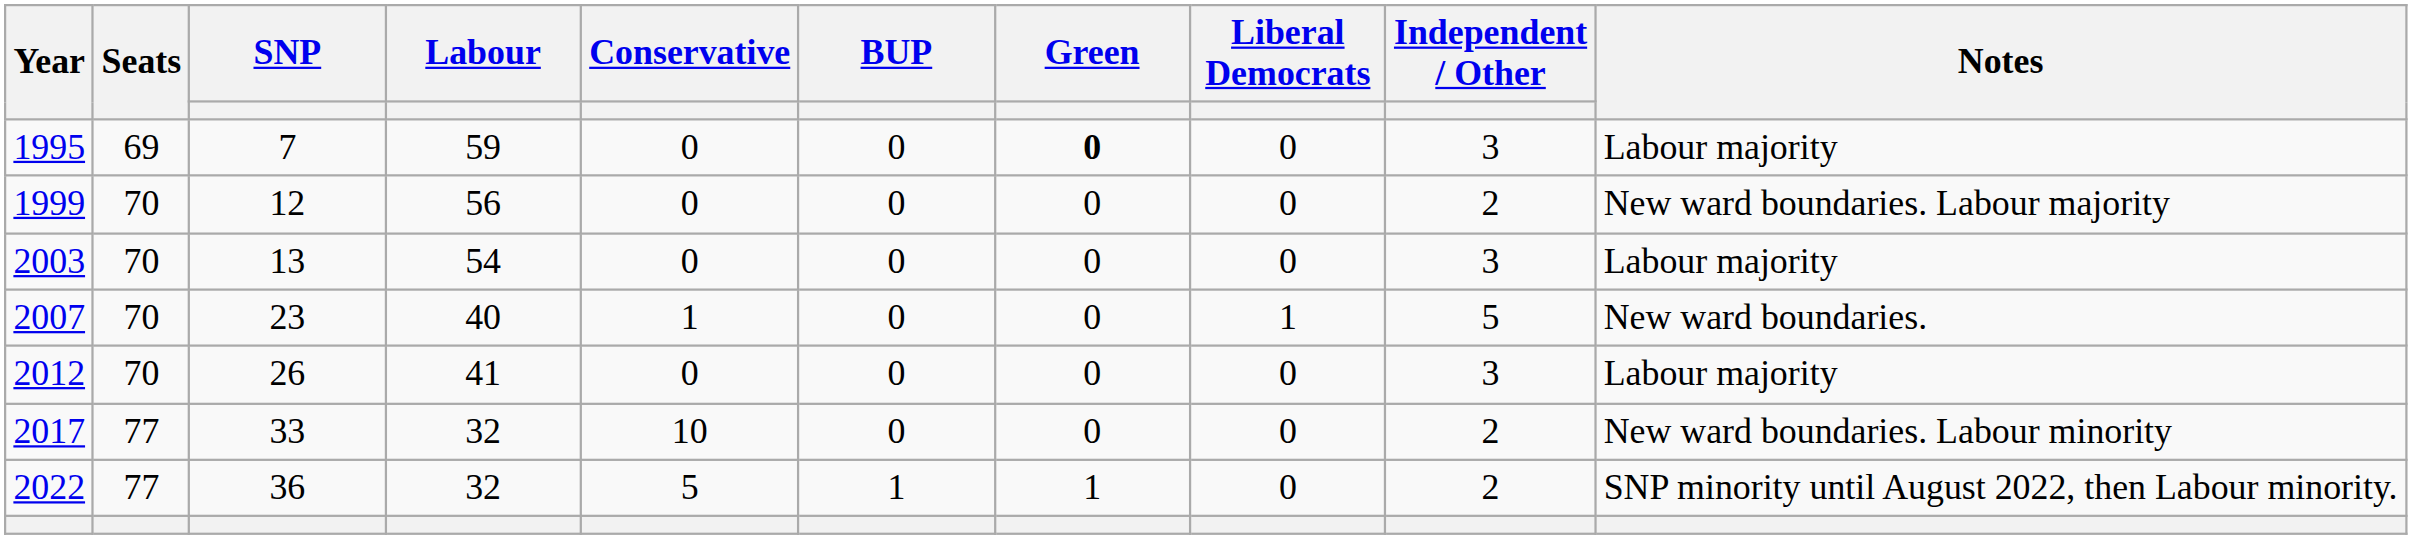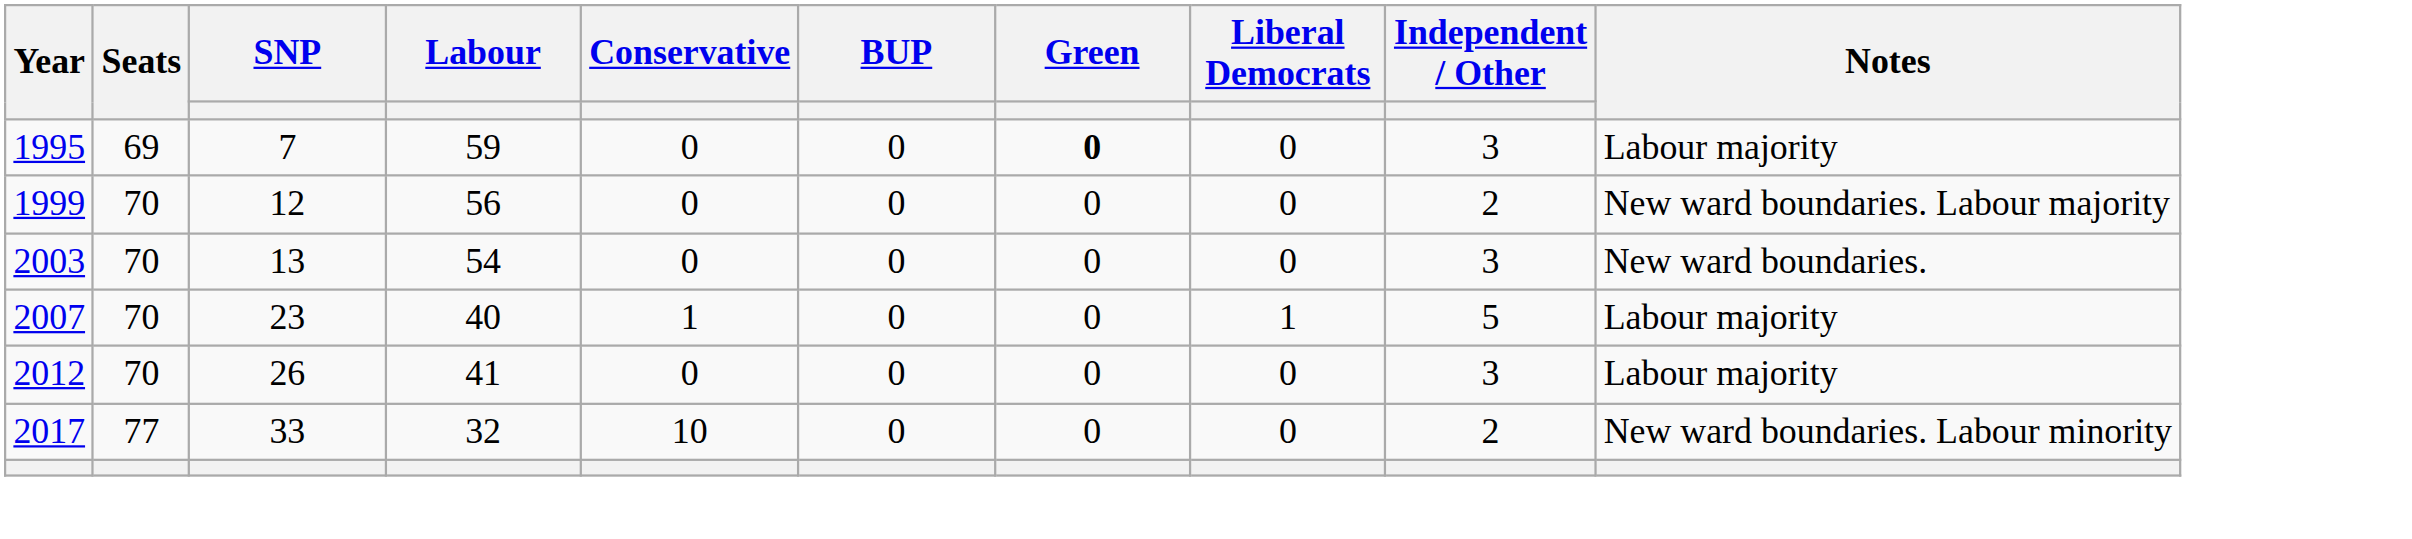(1721, 260) Labour majority -> (1765, 260) New ward boundaries.
(1765, 317) New ward boundaries. -> (1721, 317) Labour majority
- row: (49, 487)
